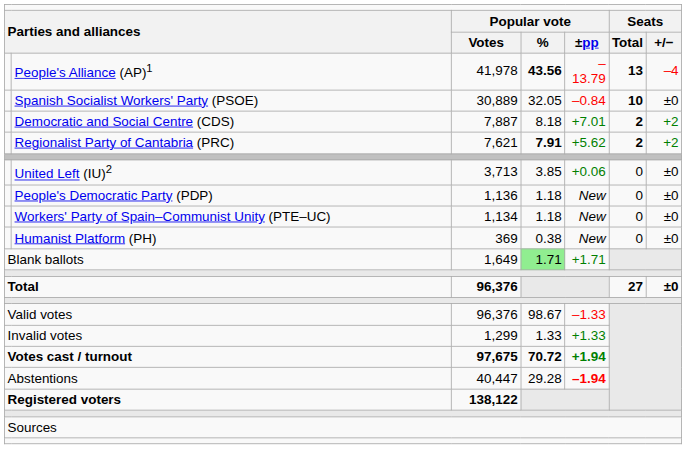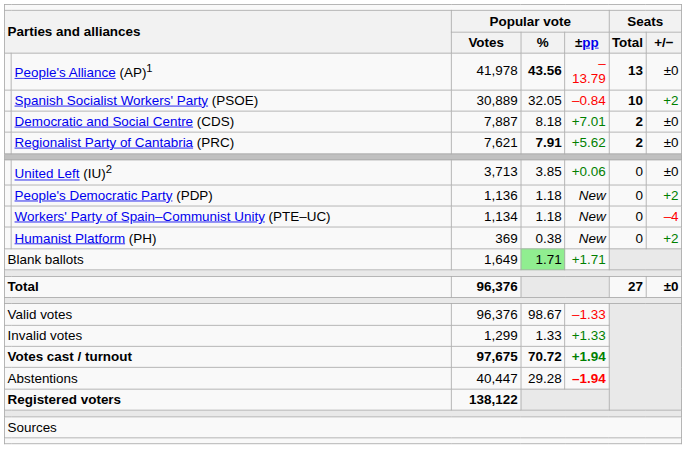(671, 71) –4 -> (671, 71) ±0
(671, 100) ±0 -> (671, 100) +2
(671, 121) +2 -> (671, 121) ±0
(671, 143) +2 -> (671, 143) ±0
(671, 195) ±0 -> (671, 195) +2
(671, 216) ±0 -> (671, 216) –4
(671, 238) ±0 -> (671, 238) +2
